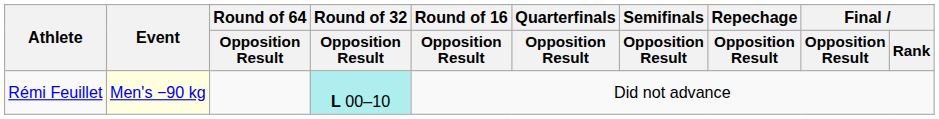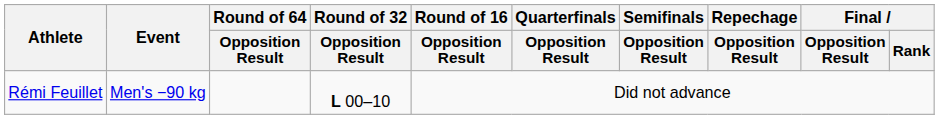(158, 93) lightyellow background -> (158, 93) no background
(361, 102) paleturquoise background -> (361, 102) no background
